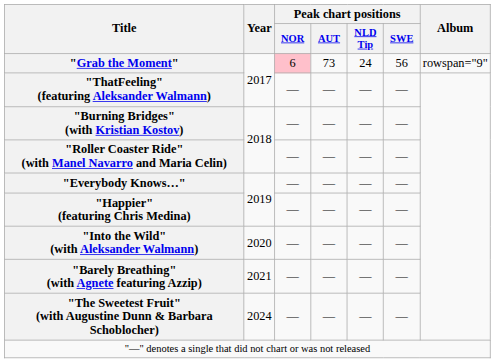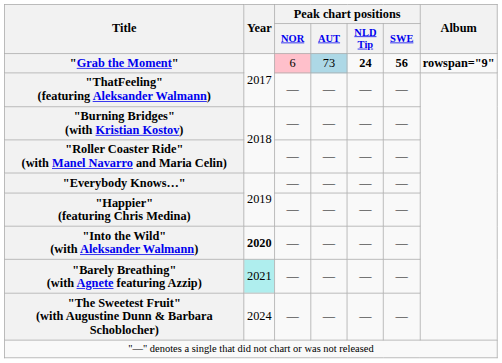(329, 63) no background -> (329, 63) lightblue background
(365, 63) normal -> (365, 63) bold
(402, 63) normal -> (402, 63) bold
(455, 63) normal -> (459, 63) bold
(259, 243) normal -> (259, 243) bold
(259, 276) no background -> (259, 276) paleturquoise background
